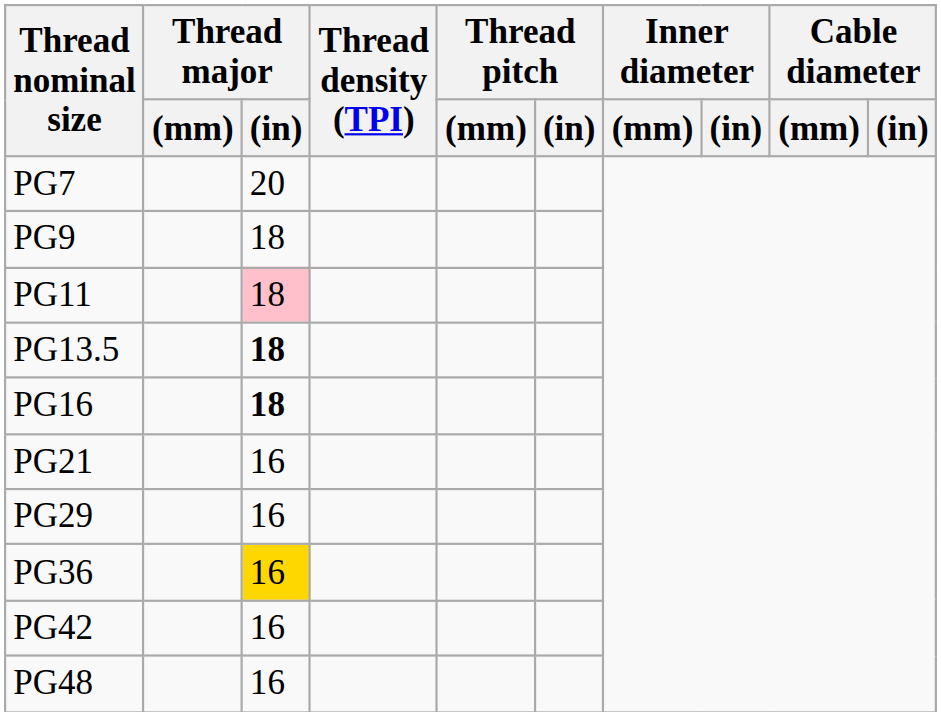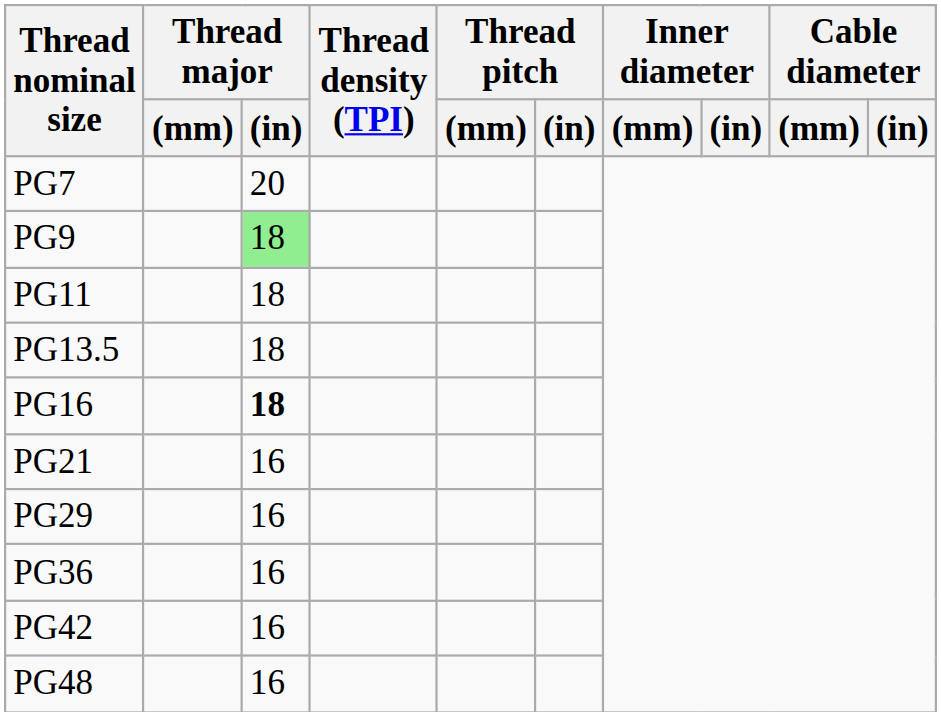(267, 238) no background -> (267, 238) lightgreen background
(267, 293) pink background -> (267, 293) no background
(267, 349) bold -> (267, 349) normal
(267, 571) gold background -> (267, 571) no background
